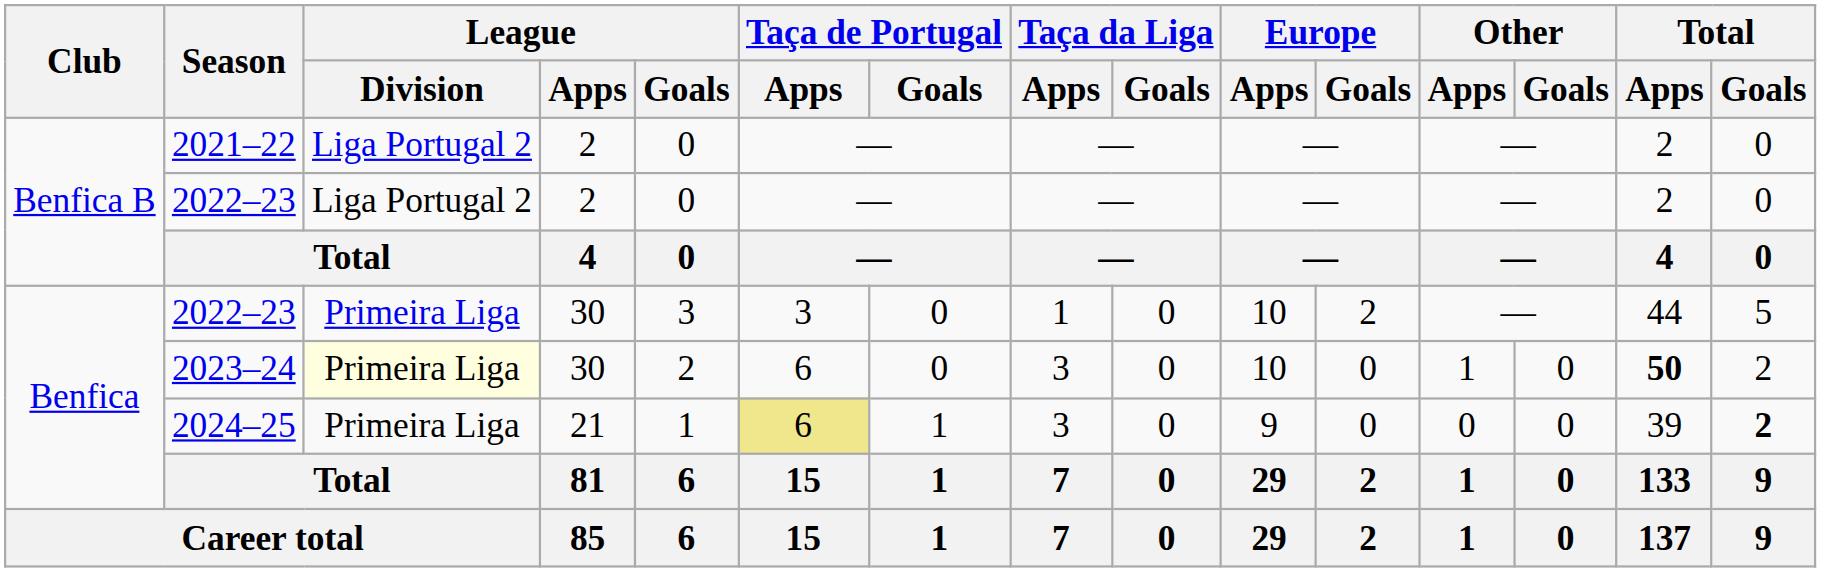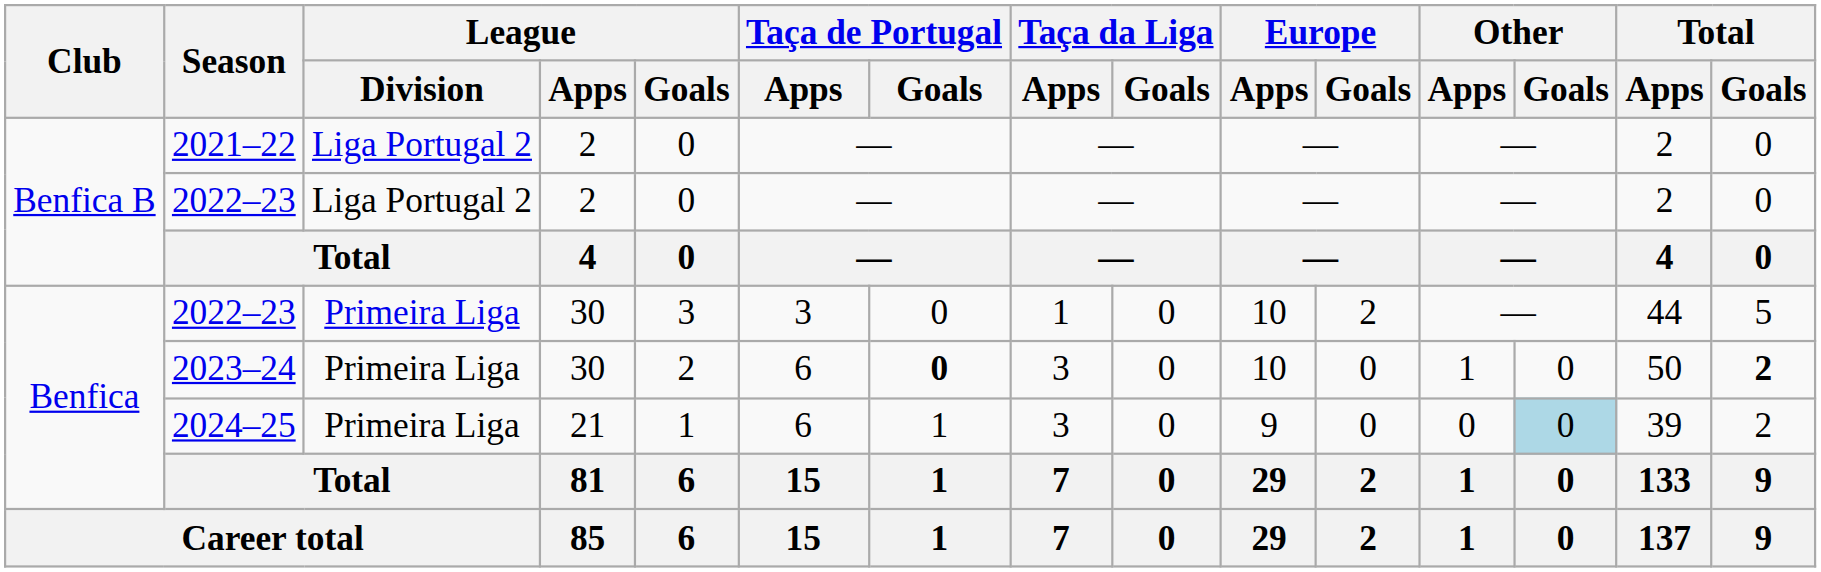(422, 369) lightyellow background -> (422, 369) no background
(939, 369) normal -> (939, 369) bold
(1665, 369) bold -> (1665, 369) normal
(1763, 369) normal -> (1763, 369) bold
(803, 425) khaki background -> (803, 425) no background
(1566, 425) no background -> (1566, 425) lightblue background
(1763, 425) bold -> (1763, 425) normal
